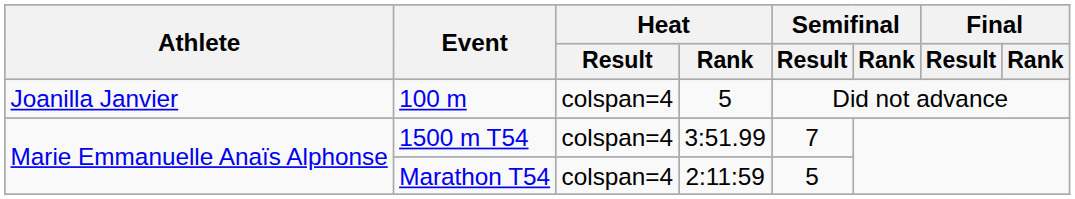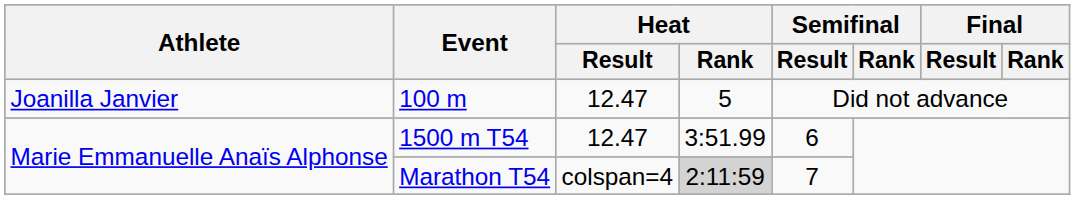(617, 99) colspan=4 -> (617, 99) 12.47
(617, 138) colspan=4 -> (617, 138) 12.47
(812, 138) 7 -> (812, 138) 6
(725, 176) no background -> (725, 176) lightgrey background
(812, 176) 5 -> (812, 176) 7
